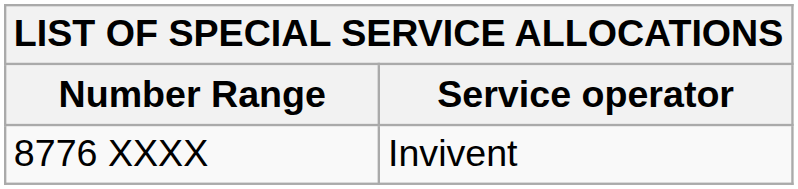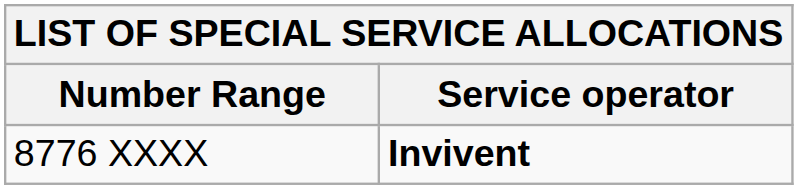(453, 153) normal -> (459, 153) bold
